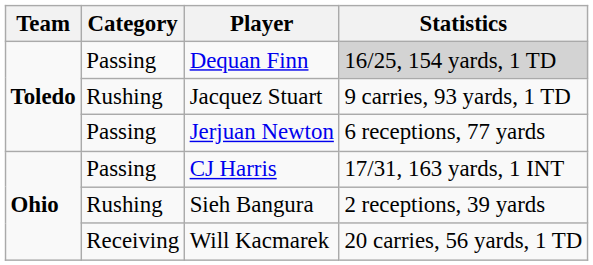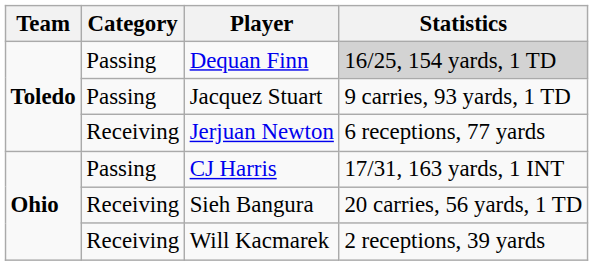(124, 96) Rushing -> (121, 96) Passing
(121, 132) Passing -> (133, 132) Receiving
(124, 204) Rushing -> (133, 204) Receiving
(445, 204) 2 receptions, 39 yards -> (463, 204) 20 carries, 56 yards, 1 TD
(463, 241) 20 carries, 56 yards, 1 TD -> (445, 241) 2 receptions, 39 yards
